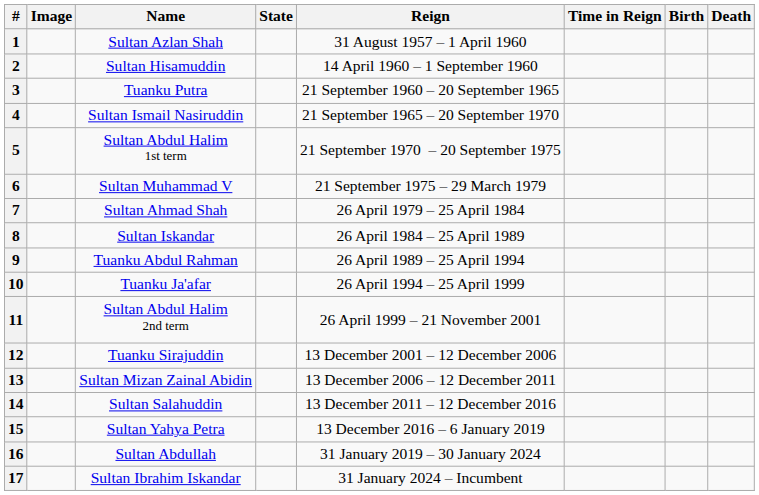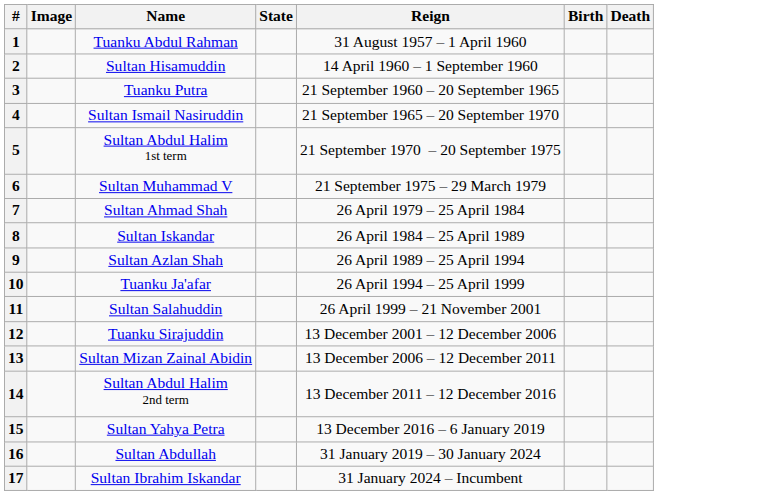- column: (615, 16)
(166, 41) Sultan Azlan Shah -> (166, 41) Tuanku Abdul Rahman
(166, 259) Tuanku Abdul Rahman -> (166, 259) Sultan Azlan Shah
(166, 316) Sultan Abdul Halim 2nd term -> (166, 309) Sultan Salahuddin
(166, 404) Sultan Salahuddin -> (166, 390) Sultan Abdul Halim 2nd term
